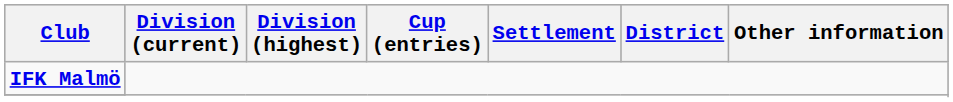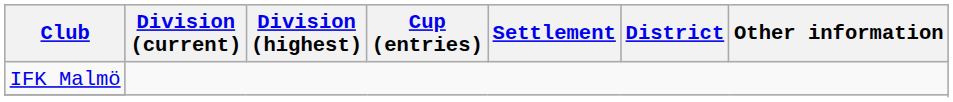(65, 79) bold -> (65, 79) normal
